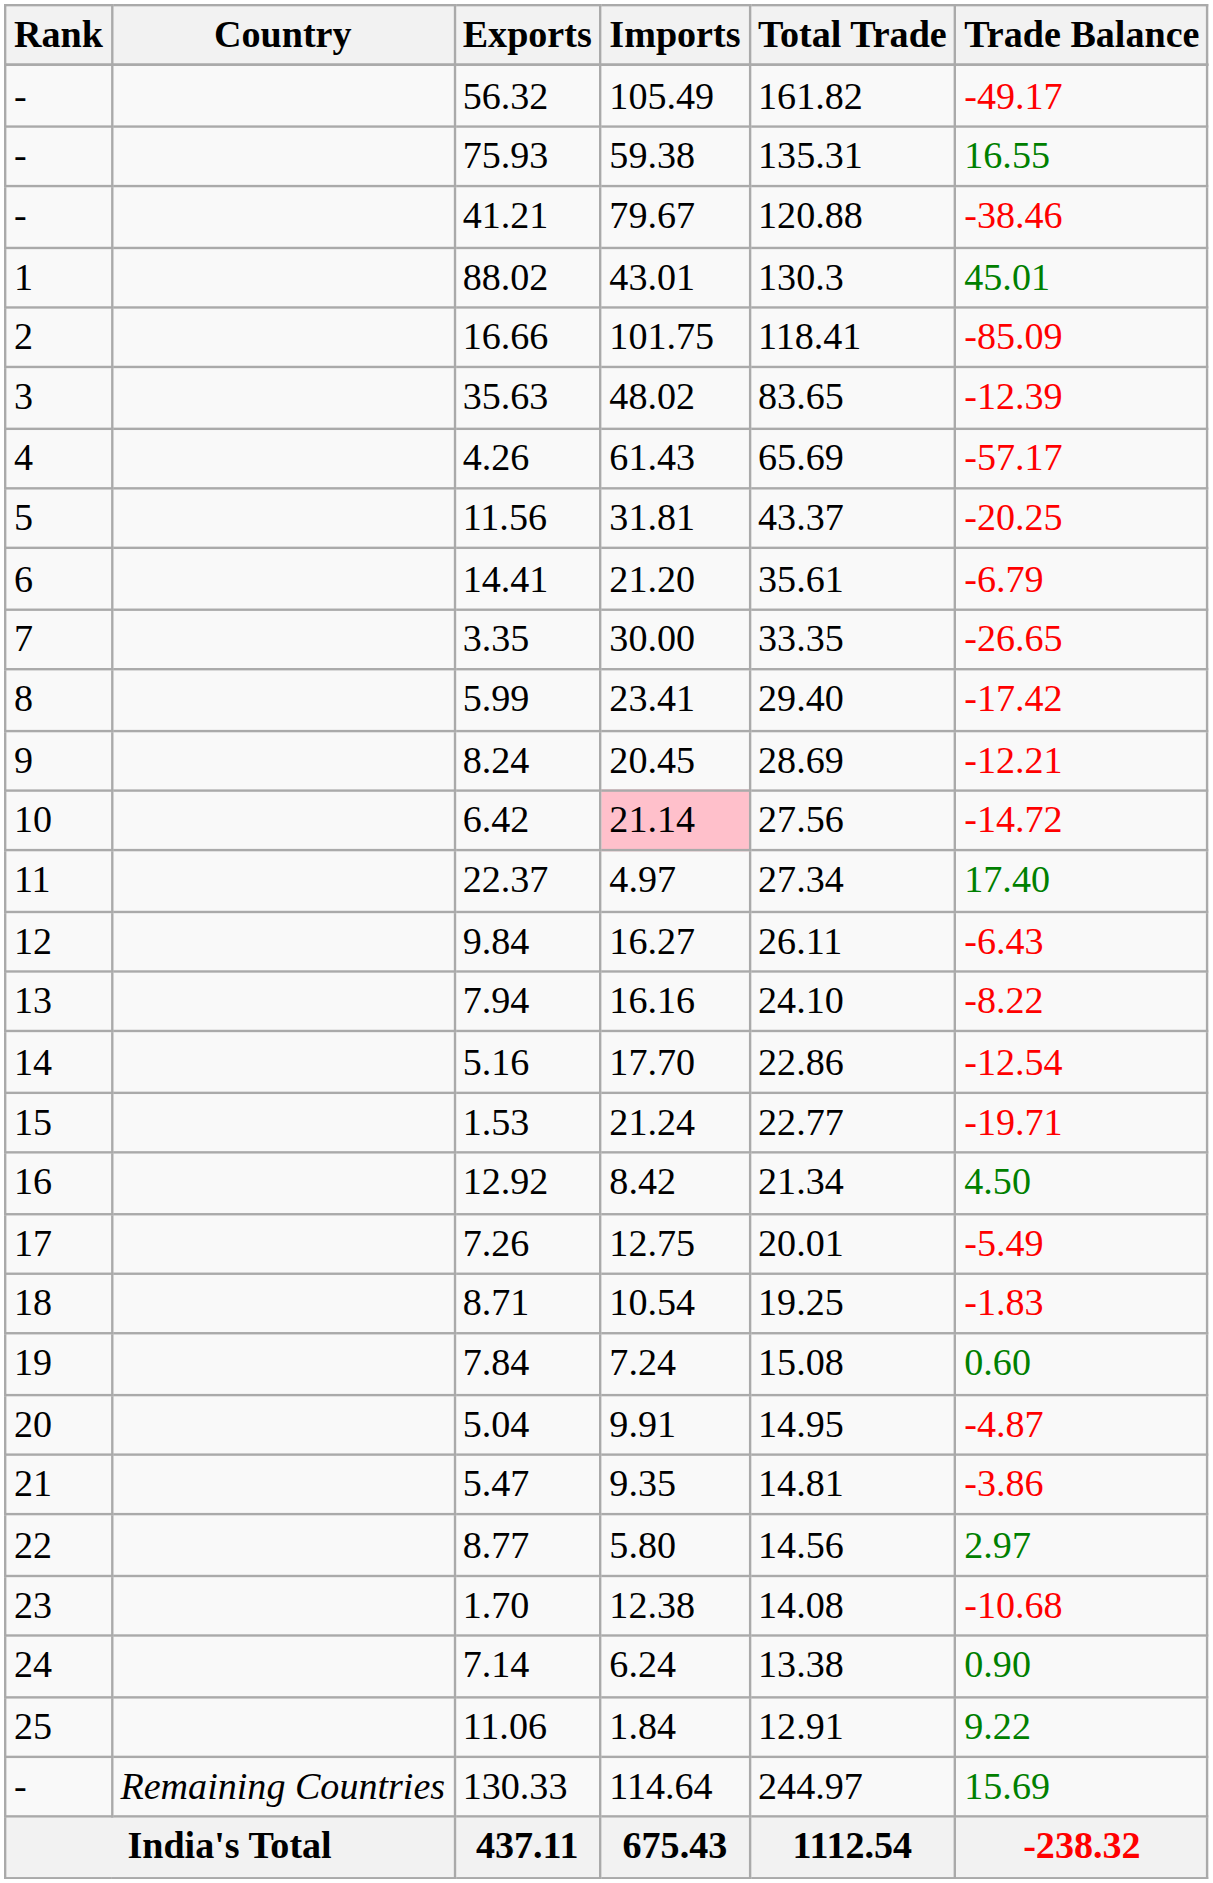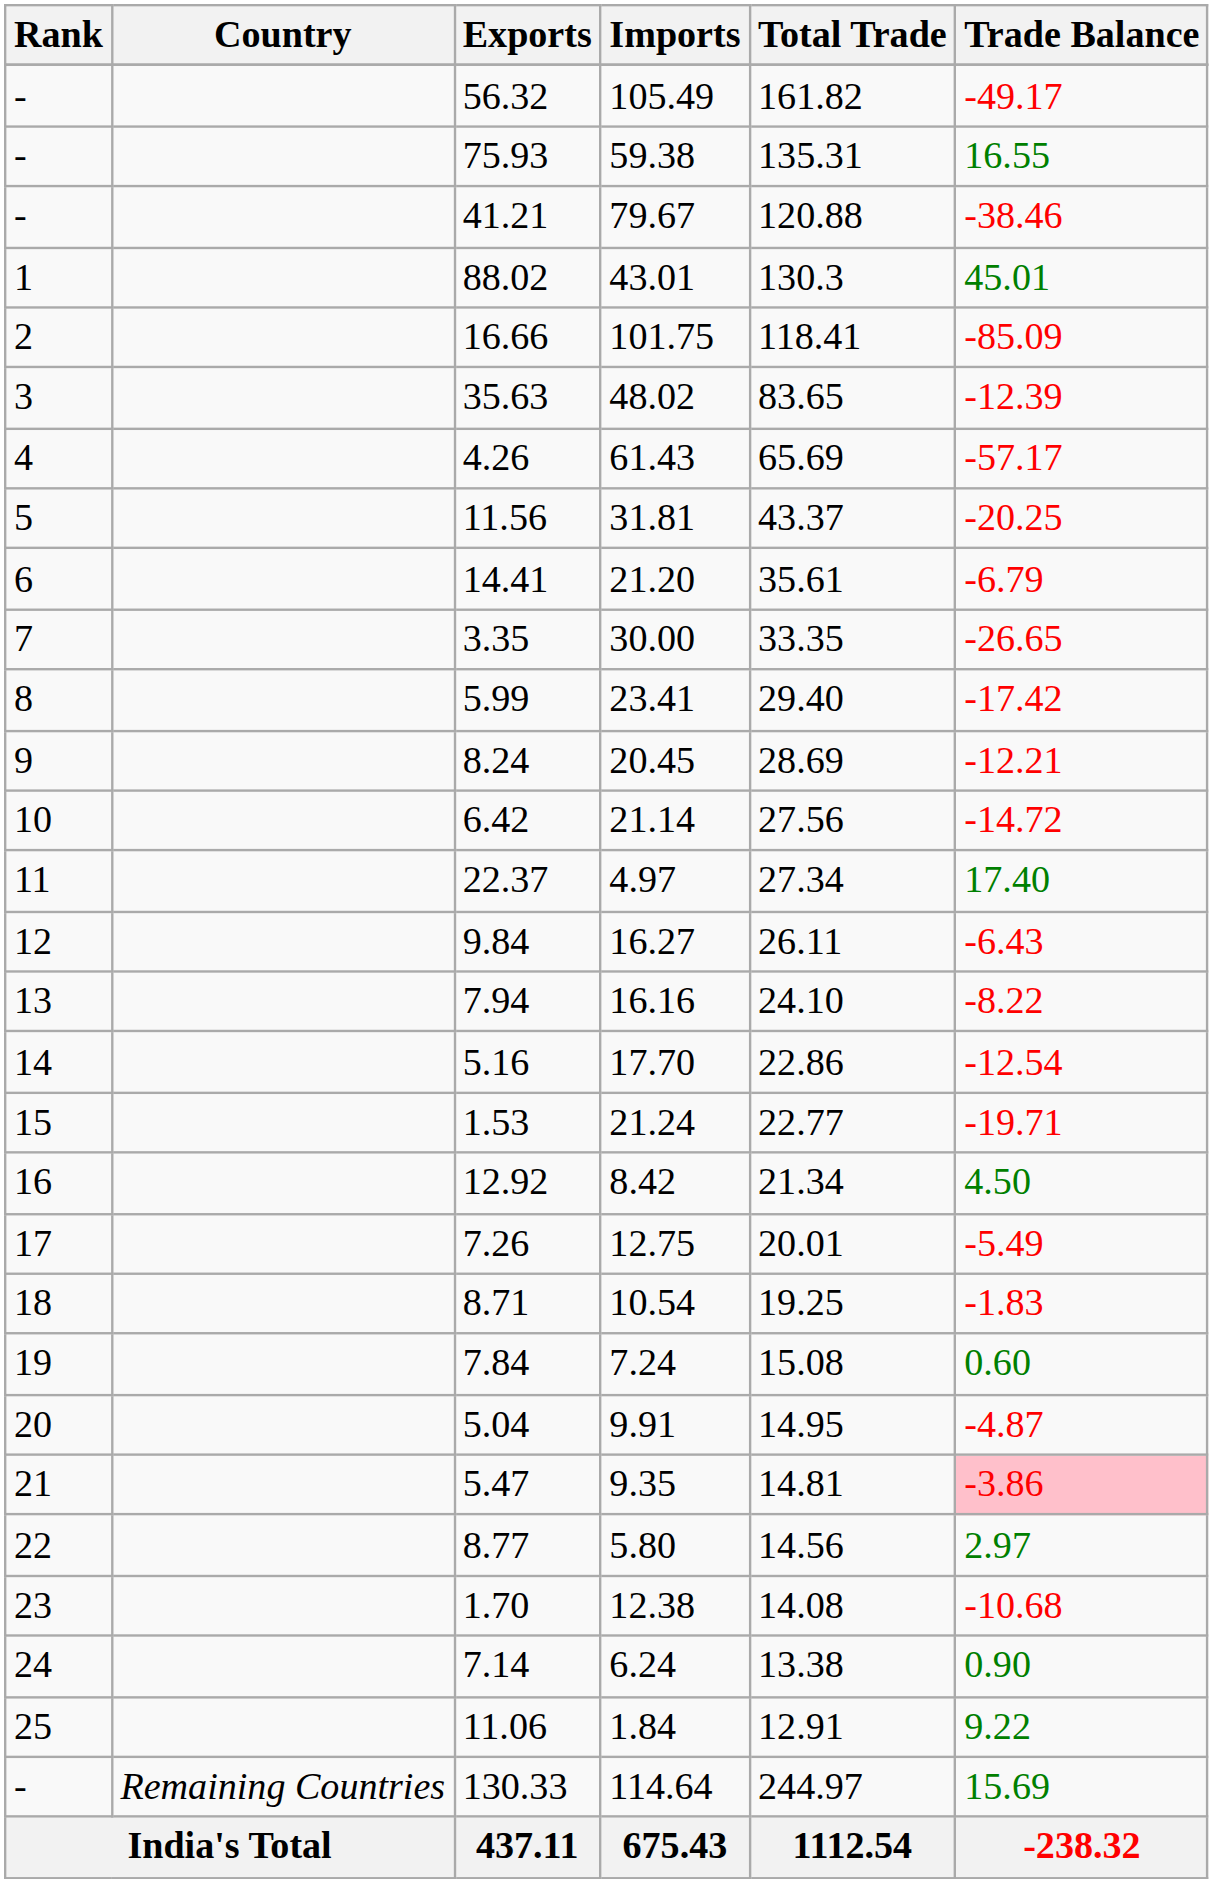(652, 819) pink background -> (652, 819) no background
(1004, 1484) no background -> (1004, 1484) pink background
